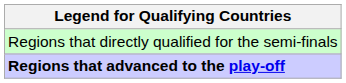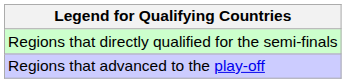(146, 66) bold -> (136, 66) normal
